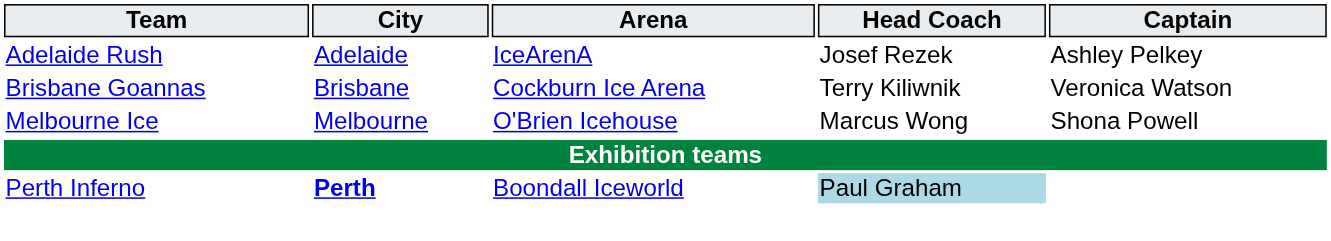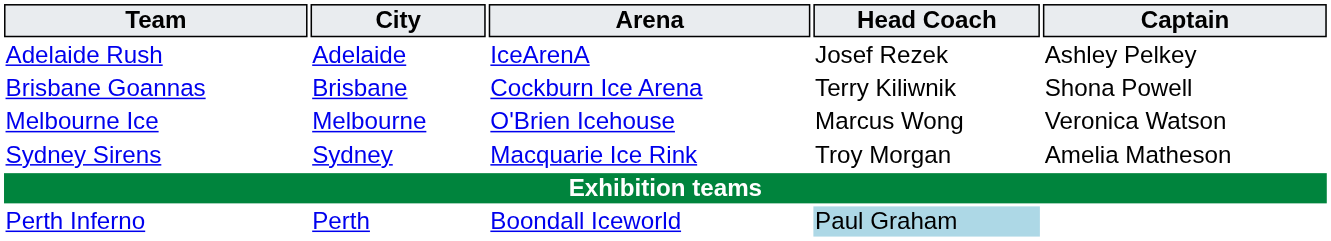(1141, 88) Veronica Watson -> (1119, 88) Shona Powell
(1124, 121) Shona Powell -> (1136, 121) Veronica Watson
+ row: (83, 154)
(345, 188) bold -> (341, 221) normal
